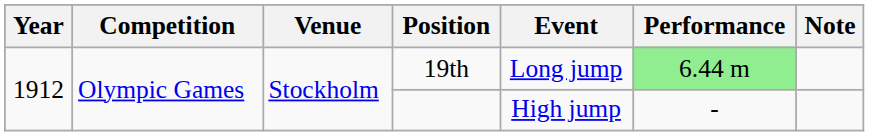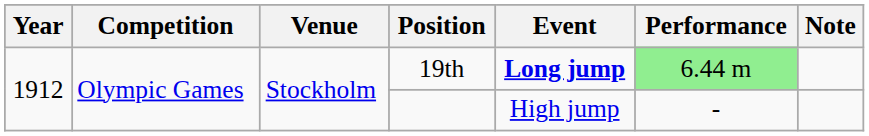(566, 67) normal -> (565, 67) bold
